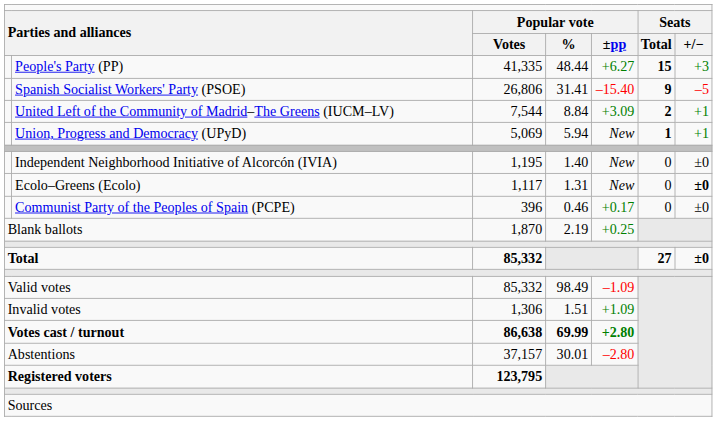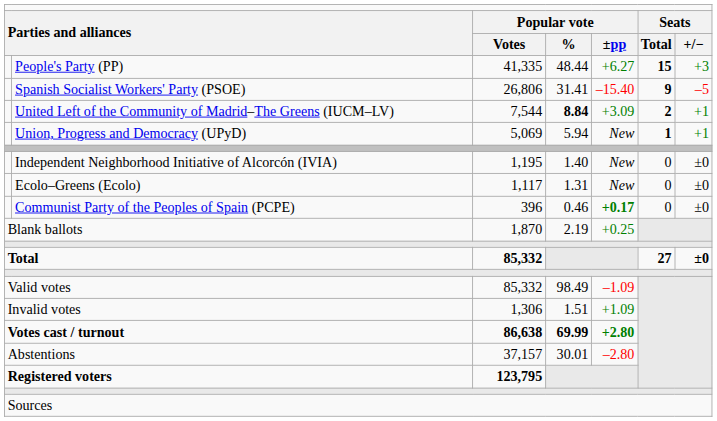(576, 111) normal -> (576, 111) bold
(702, 184) bold -> (702, 184) normal
(618, 207) normal -> (618, 207) bold
